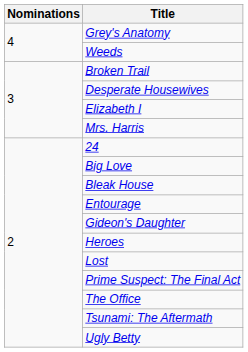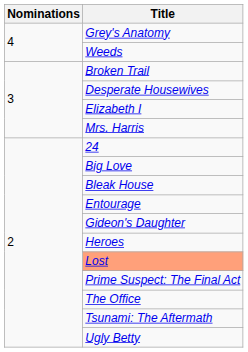(97, 261) no background -> (97, 261) lightsalmon background
